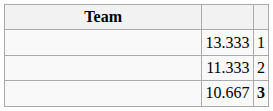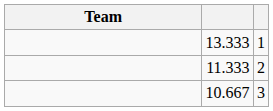(261, 93) bold -> (261, 93) normal
